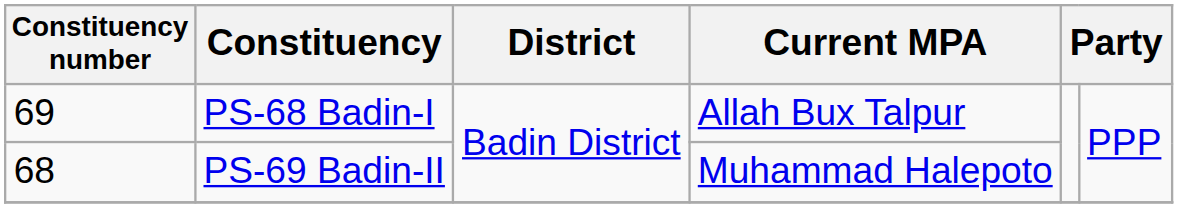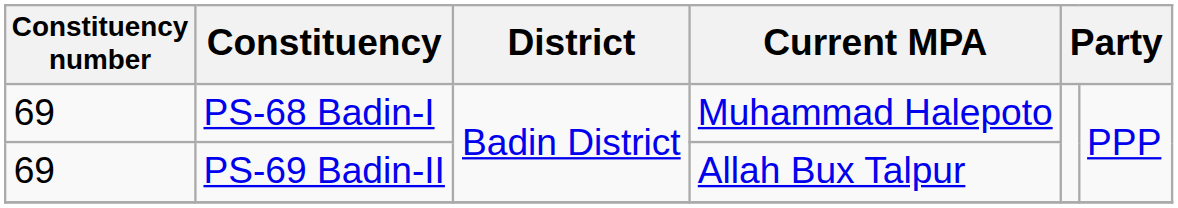(832, 112) Allah Bux Talpur -> (875, 112) Muhammad Halepoto
(34, 171) 68 -> (34, 171) 69
(875, 171) Muhammad Halepoto -> (832, 171) Allah Bux Talpur
